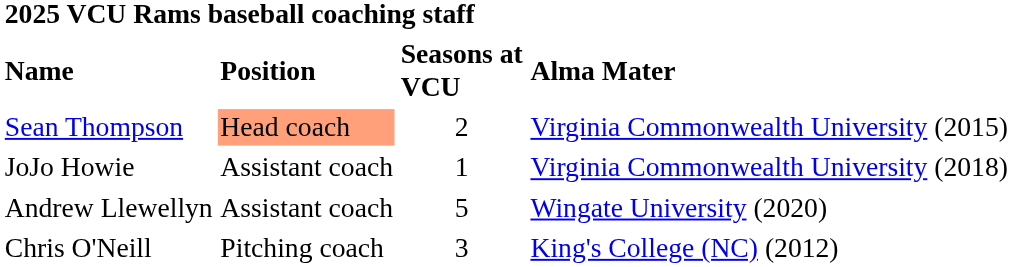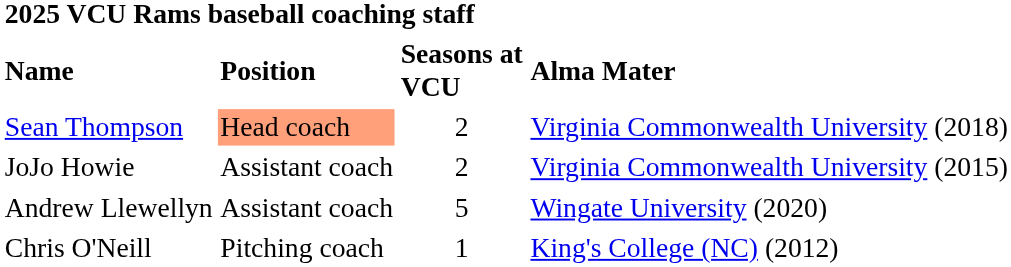(769, 126) Virginia Commonwealth University (2015) -> (769, 126) Virginia Commonwealth University (2018)
(462, 167) 1 -> (462, 167) 2
(769, 167) Virginia Commonwealth University (2018) -> (769, 167) Virginia Commonwealth University (2015)
(462, 247) 3 -> (462, 247) 1
